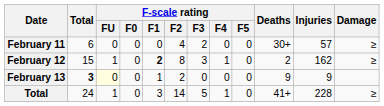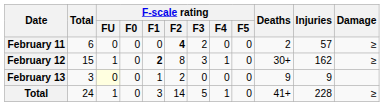(182, 45) normal -> (182, 45) bold
(282, 45) 30+ -> (288, 45) 2
(288, 61) 2 -> (282, 61) 30+
(91, 77) bold -> (91, 77) normal
